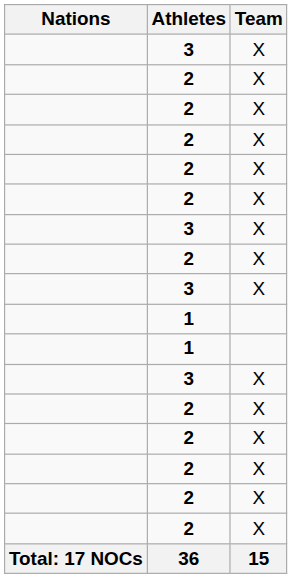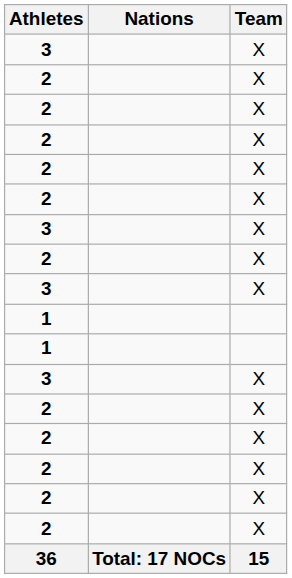columns swapped: (76, 19) <-> (189, 19)
